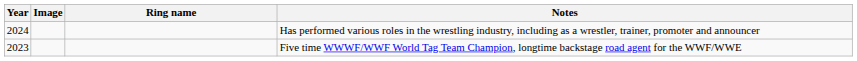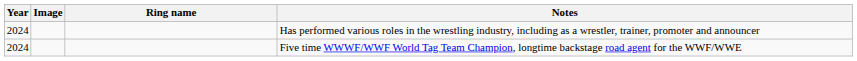(18, 47) 2023 -> (18, 47) 2024
